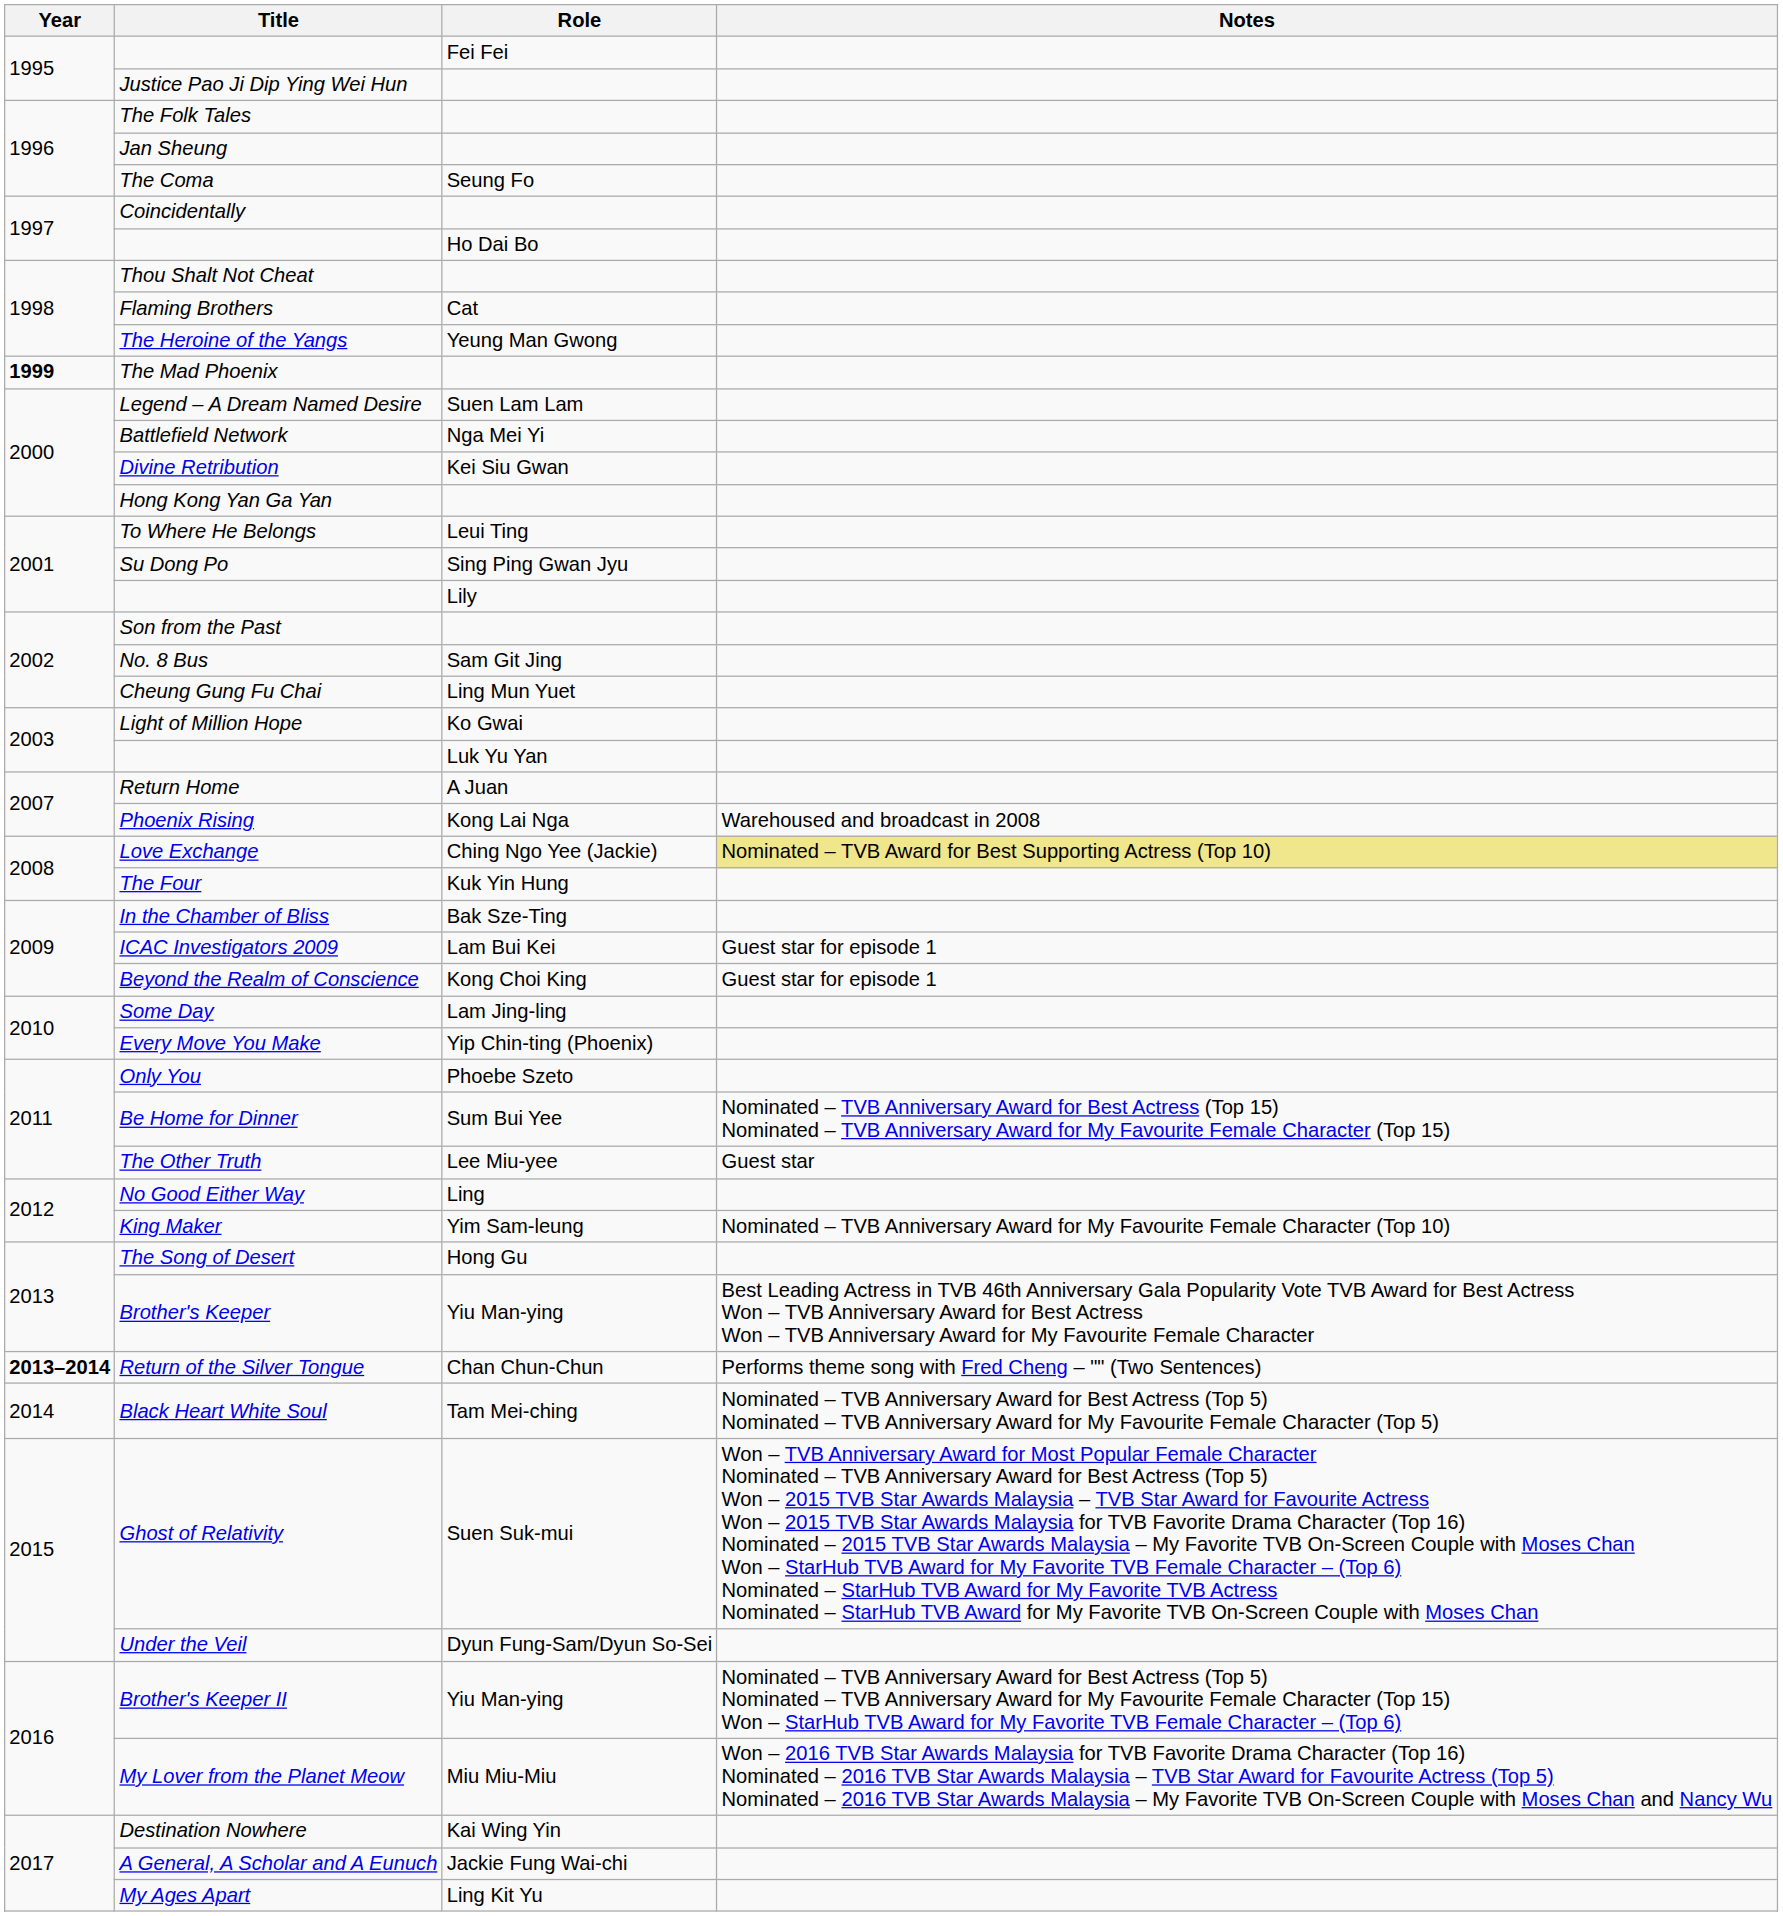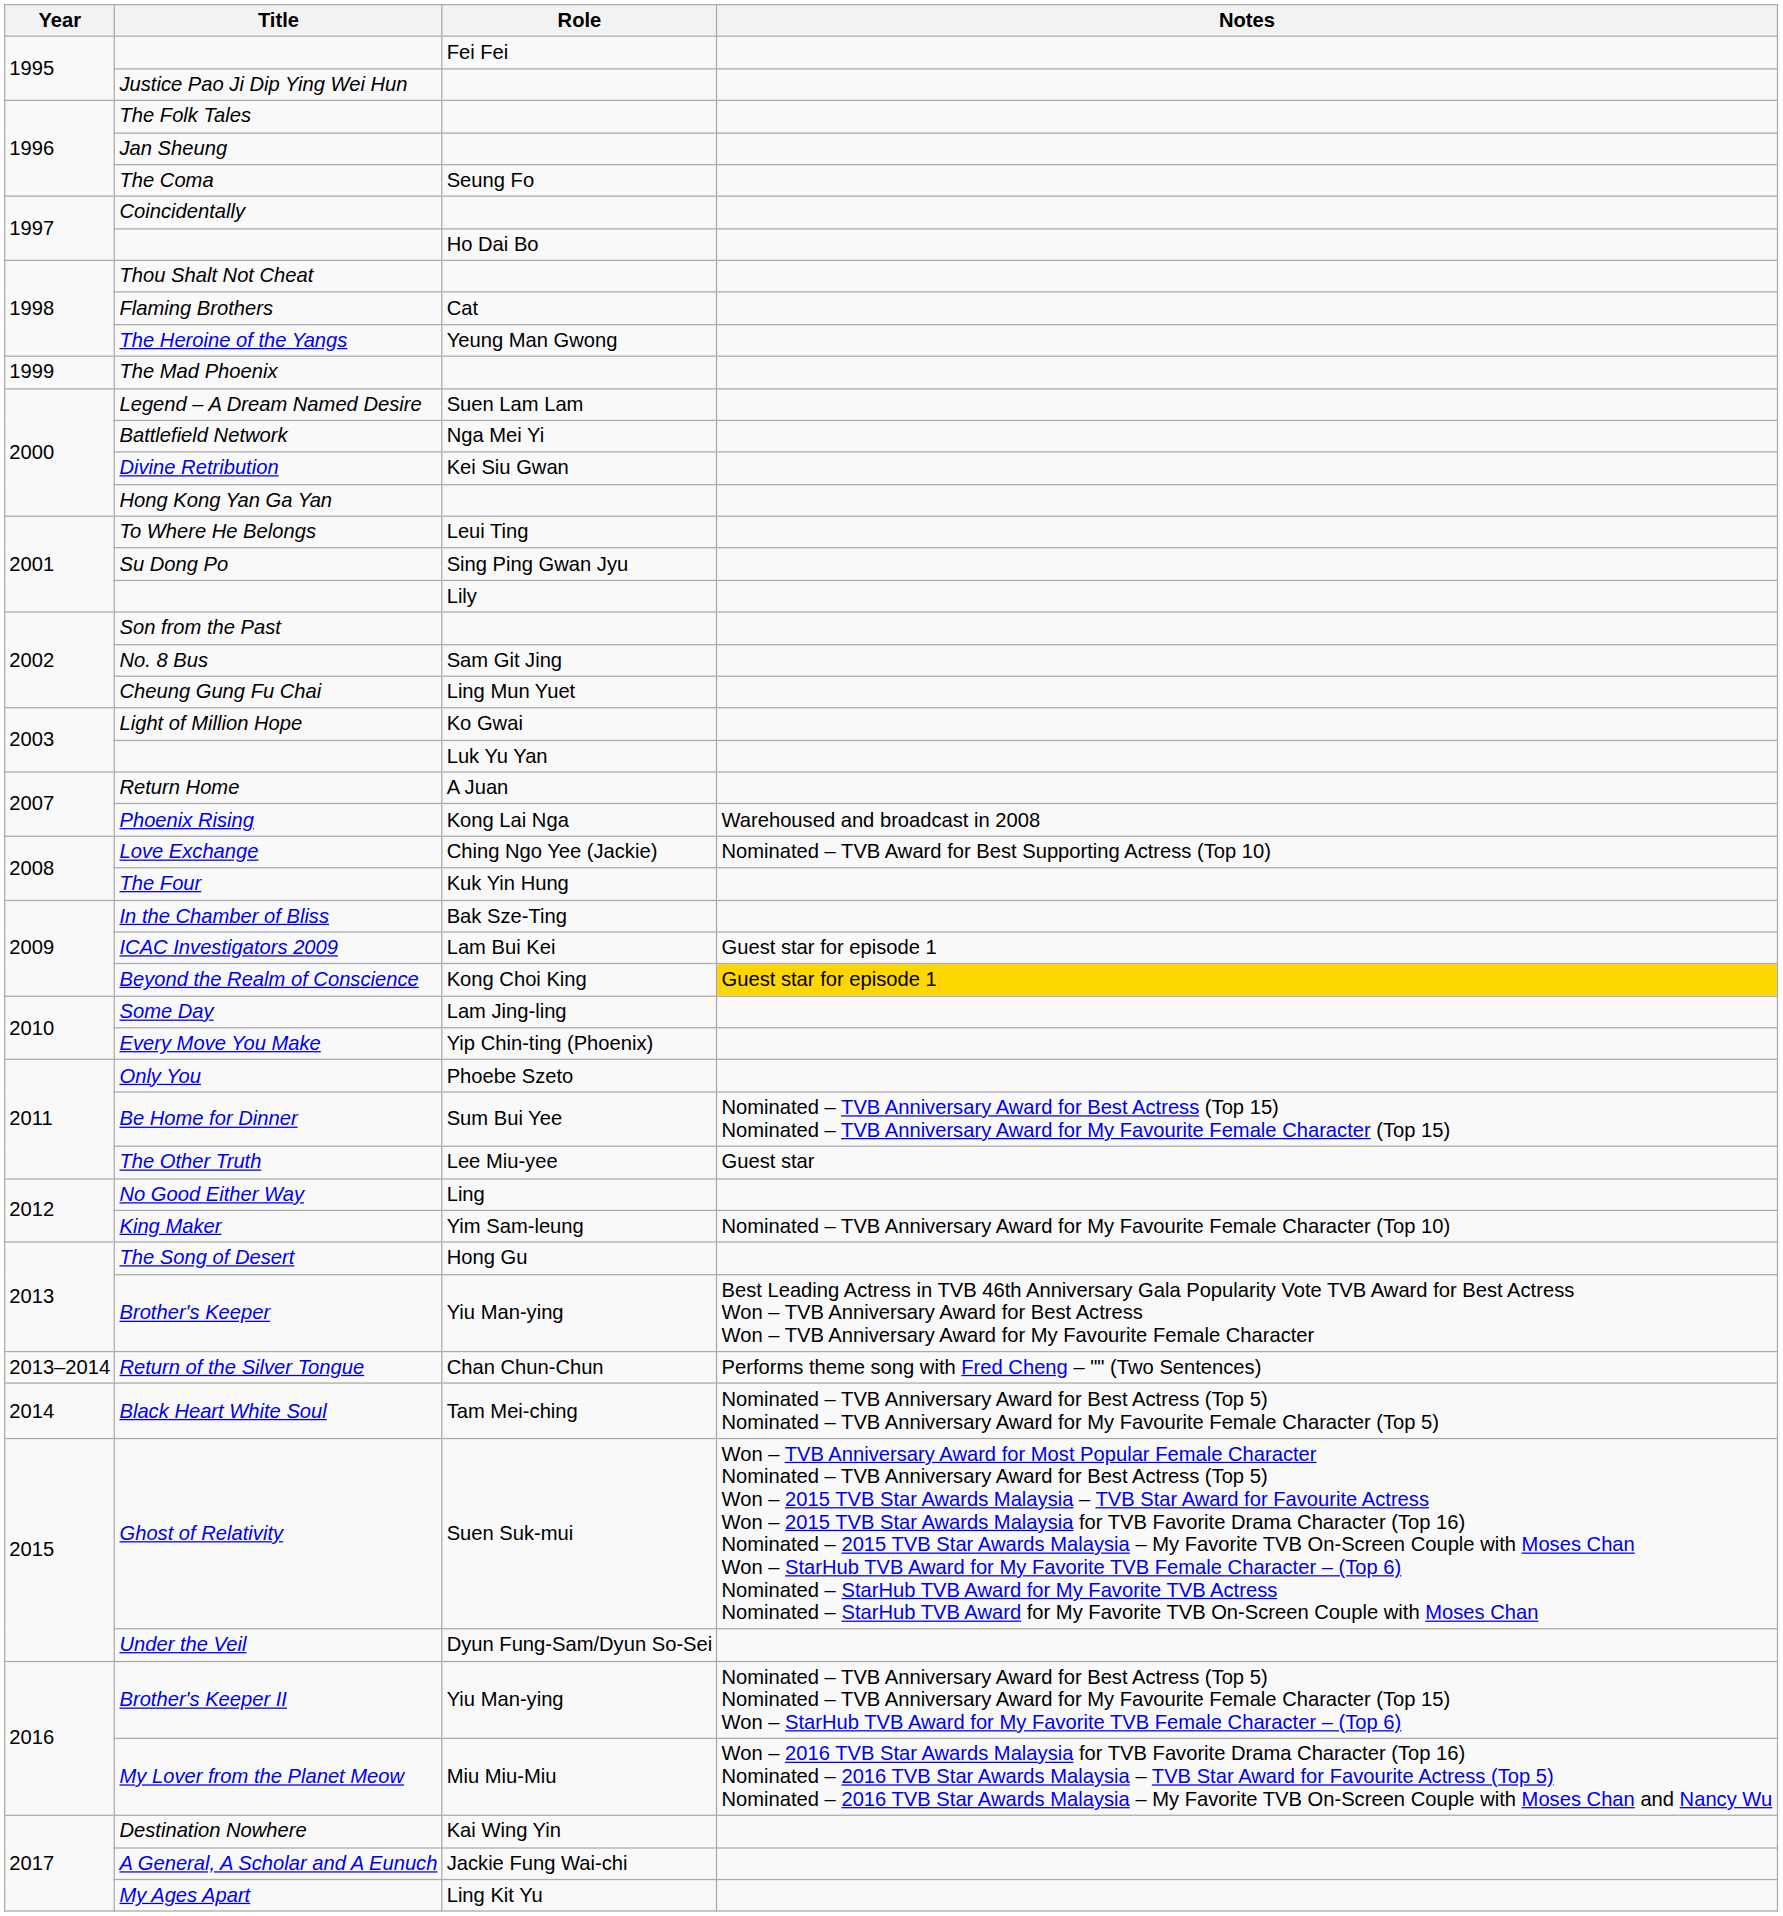(32, 372) bold -> (32, 372) normal
(996, 851) khaki background -> (996, 851) no background
(829, 979) no background -> (829, 979) gold background
(60, 1367) bold -> (60, 1367) normal
